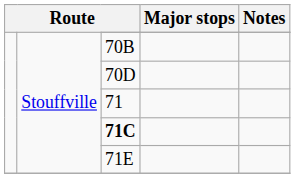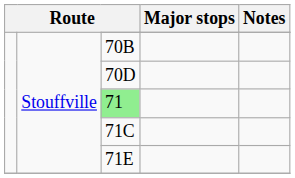(114, 103) no background -> (114, 103) lightgreen background
(120, 131) bold -> (120, 131) normal
